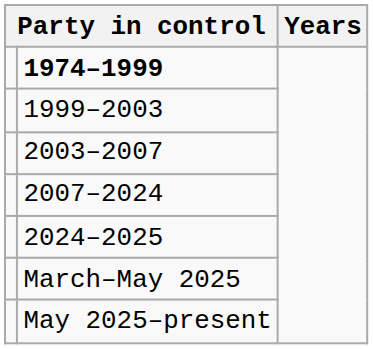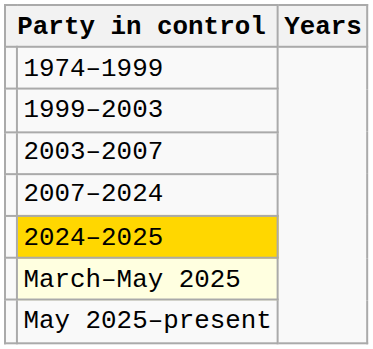(93, 68) bold -> (93, 68) normal
(93, 237) no background -> (93, 237) gold background
(132, 279) no background -> (132, 279) lightyellow background
